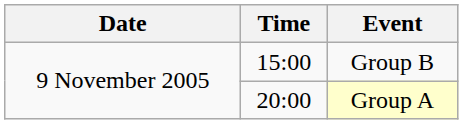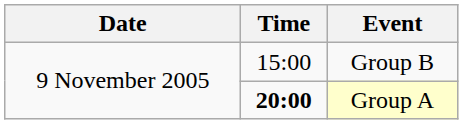(284, 99) normal -> (284, 99) bold
